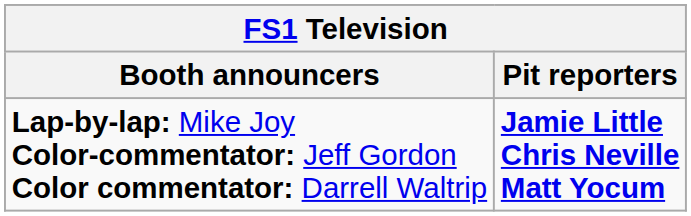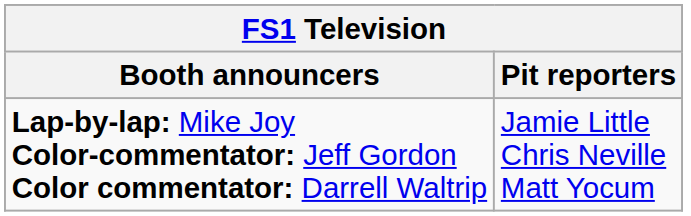(590, 155) bold -> (584, 155) normal
